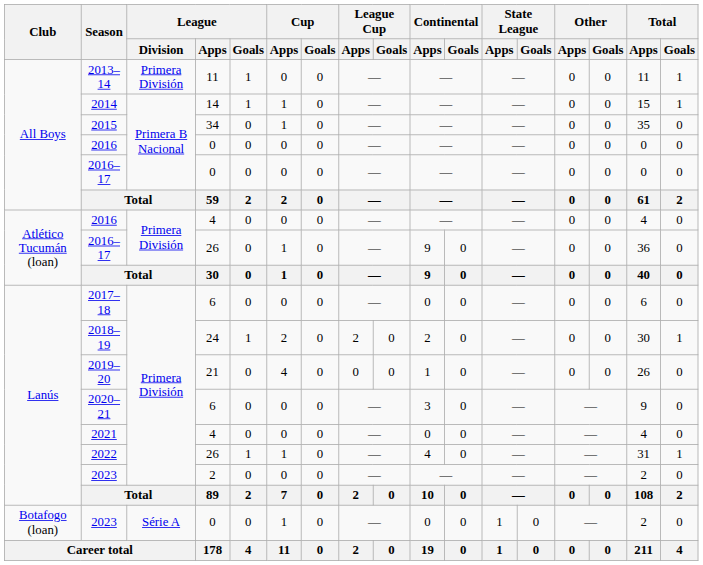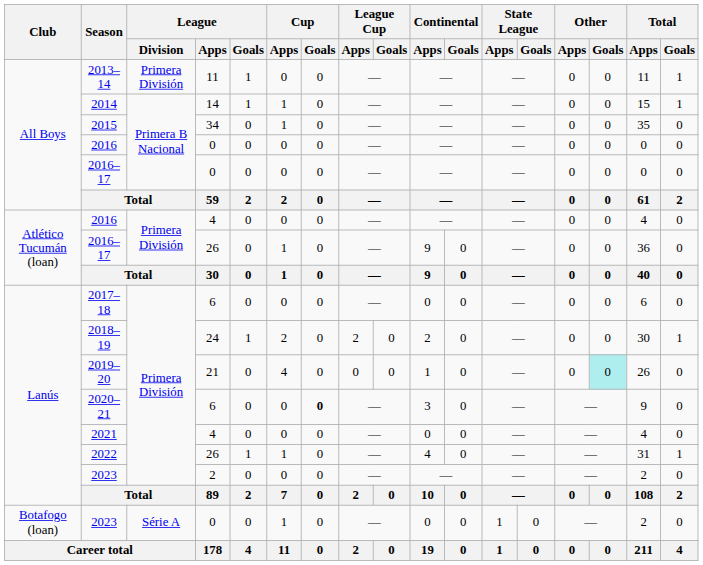(608, 372) no background -> (608, 372) paleturquoise background
(320, 406) normal -> (320, 406) bold
